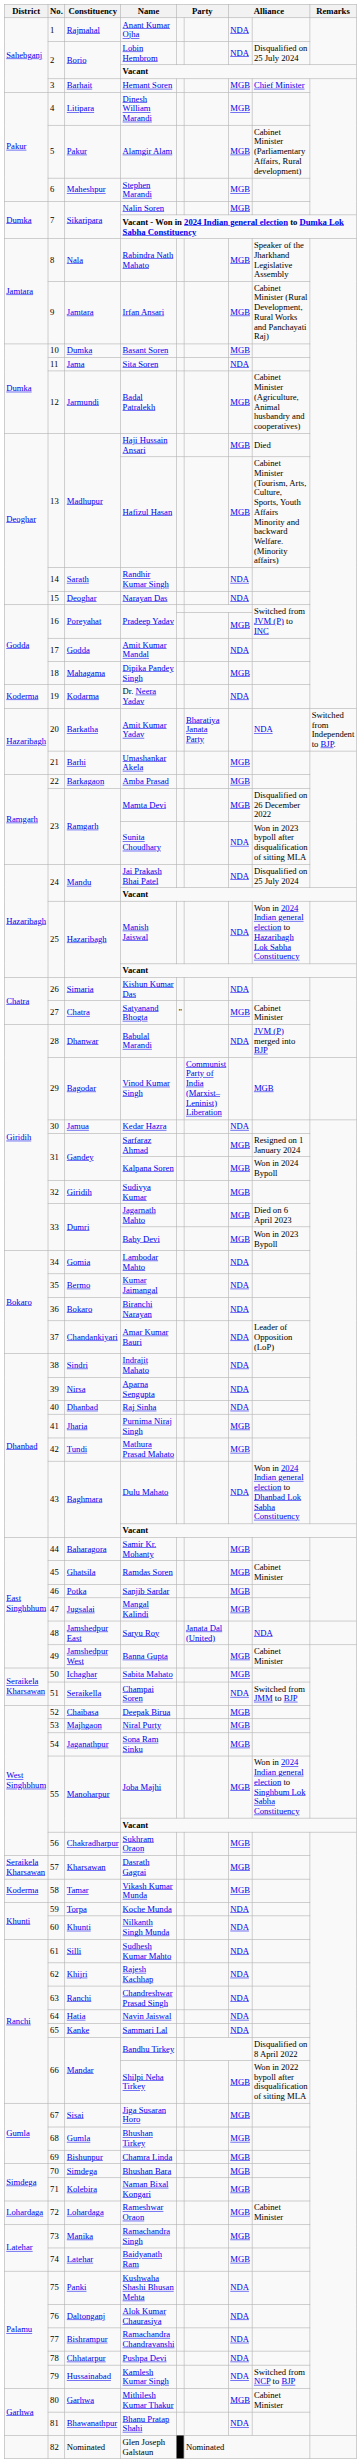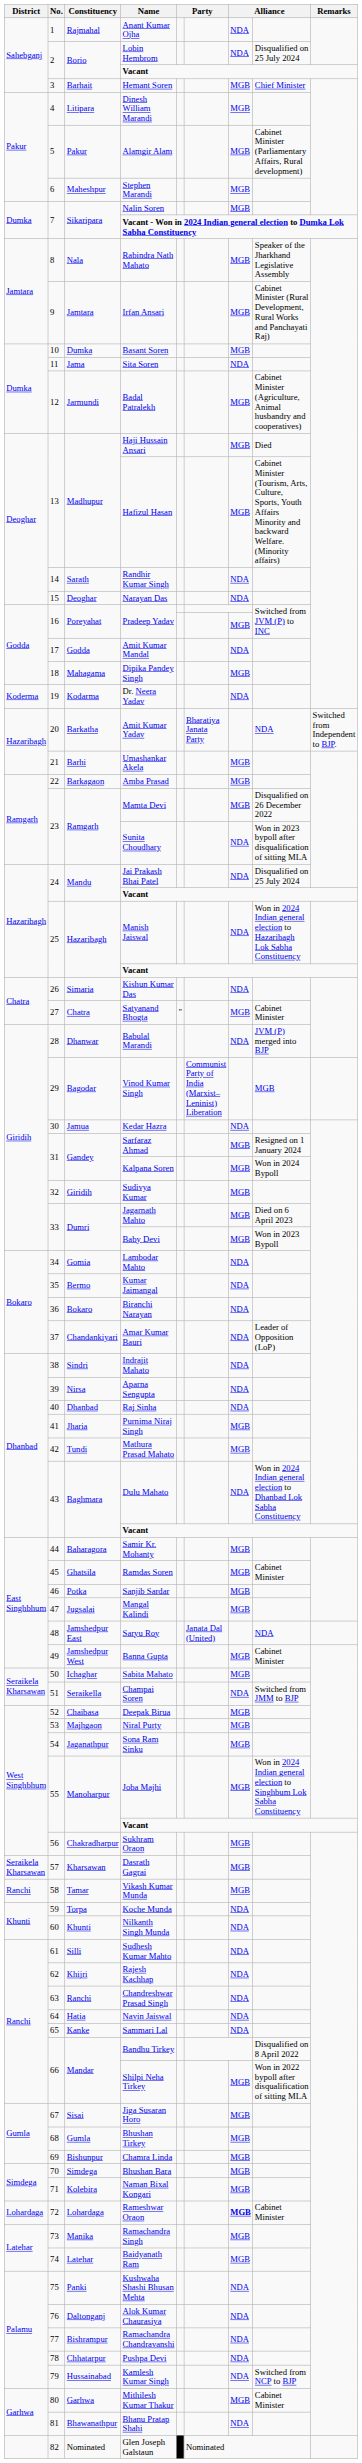(22, 1890) Koderma -> (18, 1890) Ranchi
(240, 2212) normal -> (241, 2212) bold
